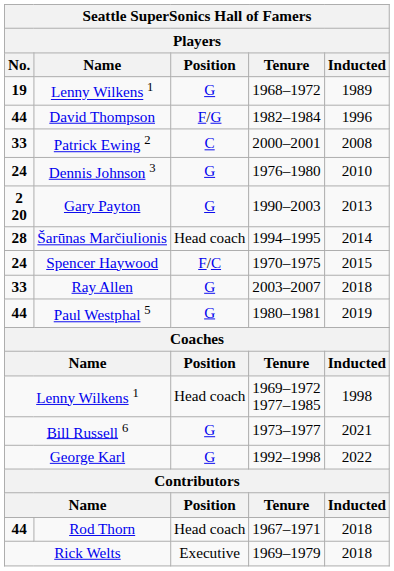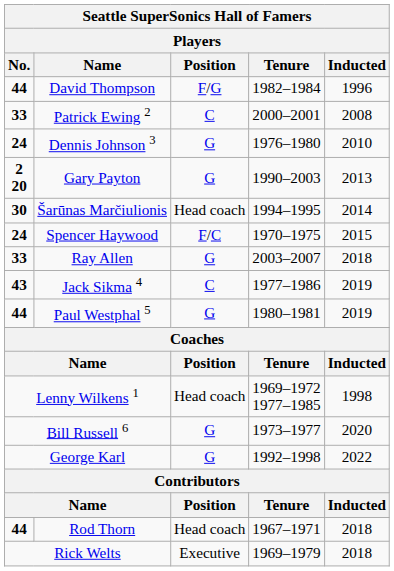- row: (102, 90)
(19, 238) 28 -> (19, 210) 30
+ row: (102, 284)
(357, 430) 2021 -> (357, 430) 2020
